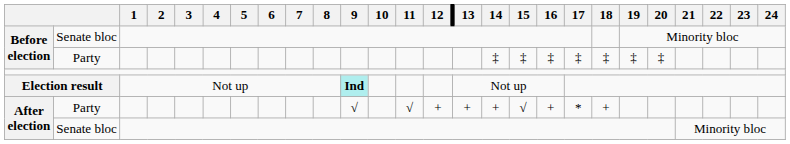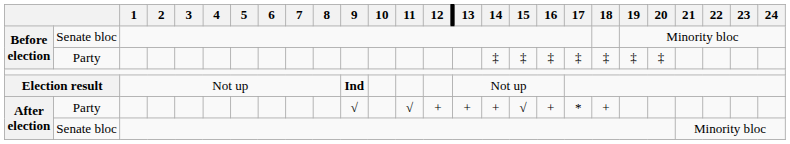(354, 86) paleturquoise background -> (354, 86) no background
